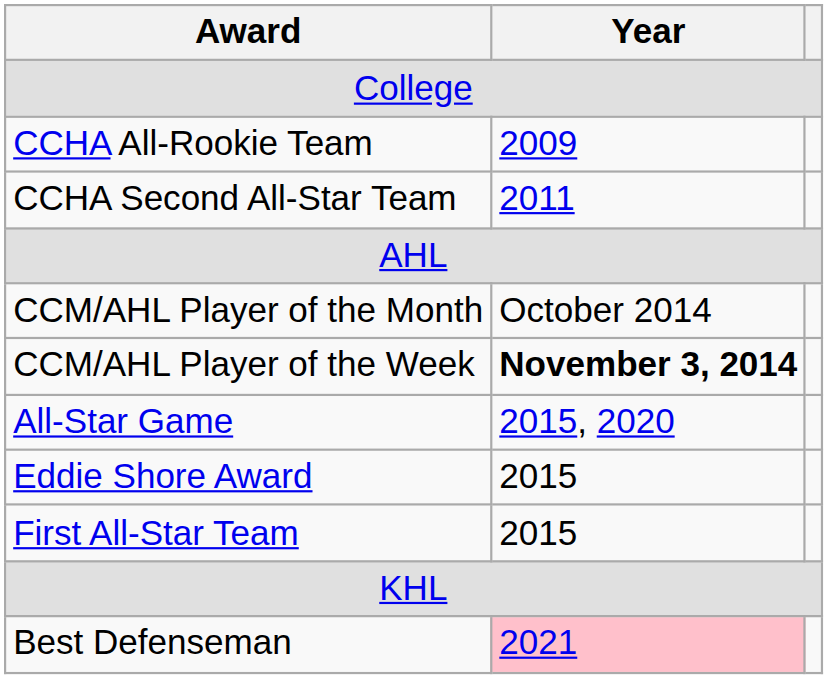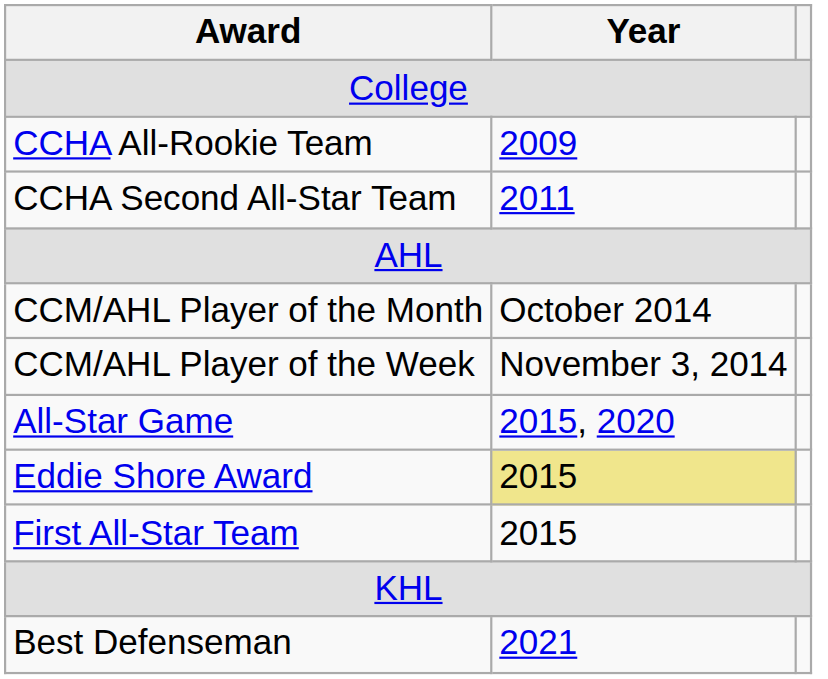(648, 365) bold -> (643, 365) normal
(538, 476) no background -> (538, 476) khaki background
(538, 643) pink background -> (538, 643) no background
